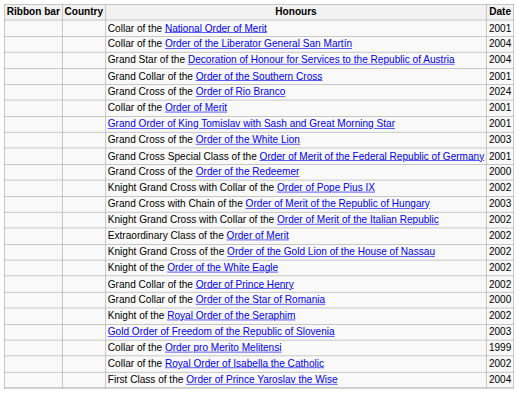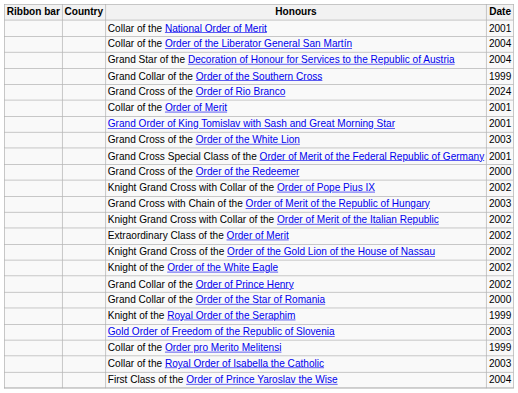(500, 76) 2001 -> (500, 76) 1999
(500, 316) 2002 -> (500, 316) 1999
(500, 364) 2002 -> (500, 364) 2003
